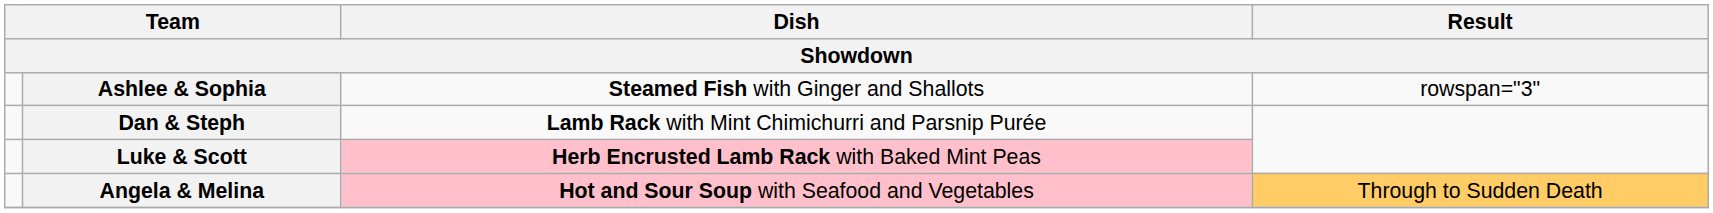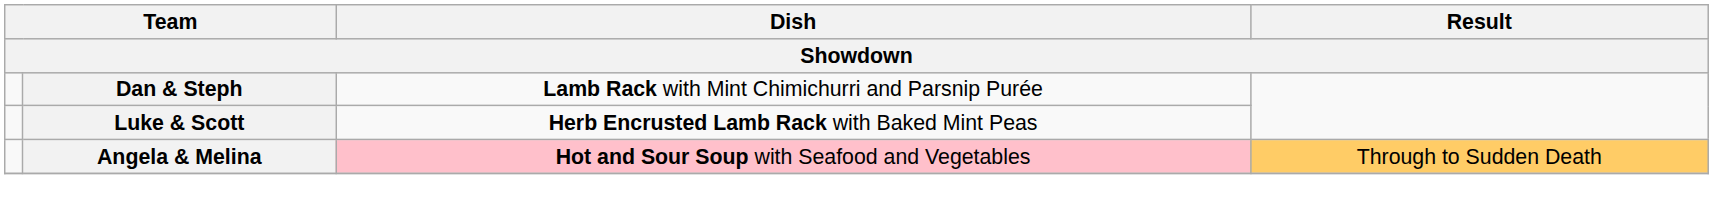- row: (182, 89)
(796, 157) pink background -> (793, 123) no background
